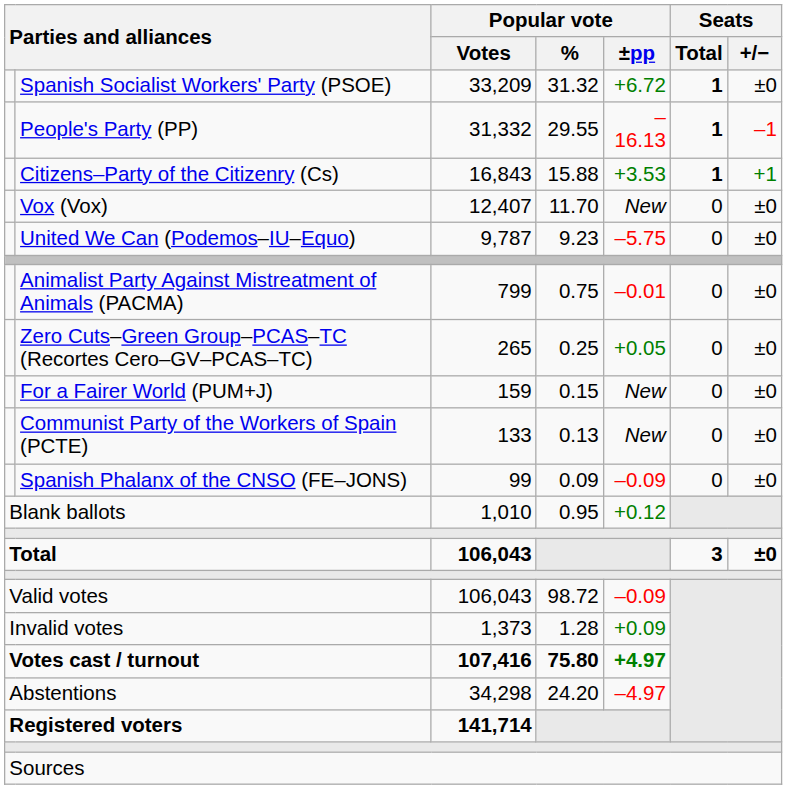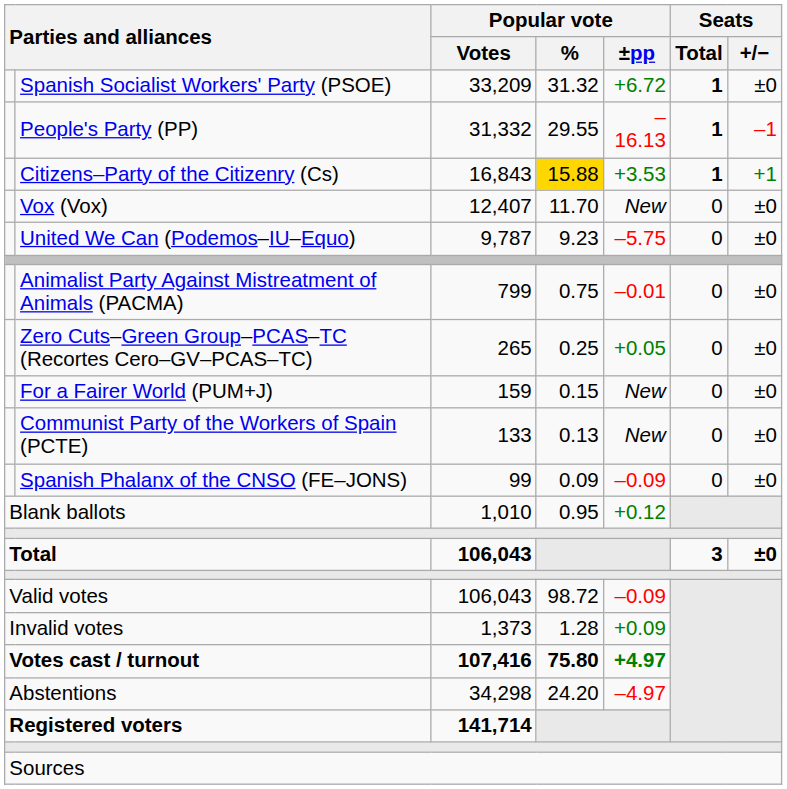(573, 173) no background -> (573, 173) gold background
